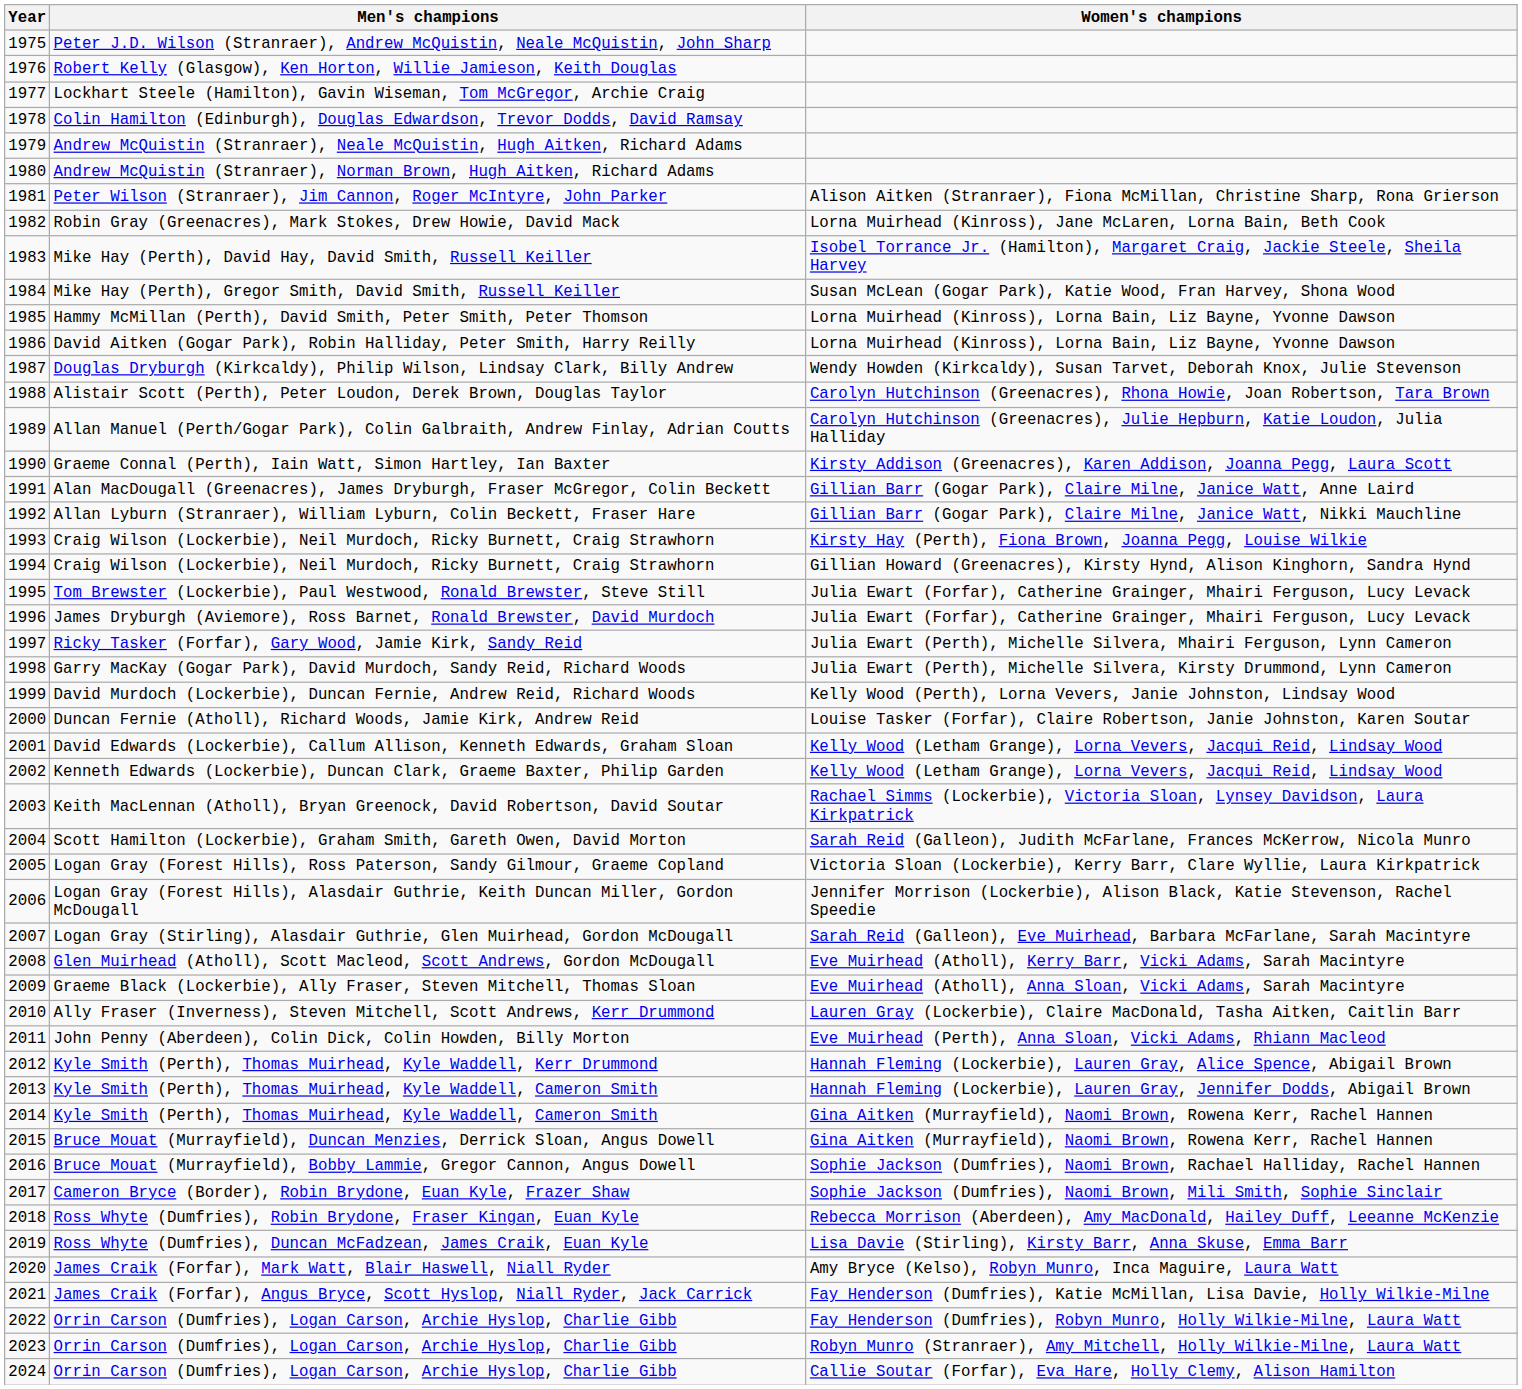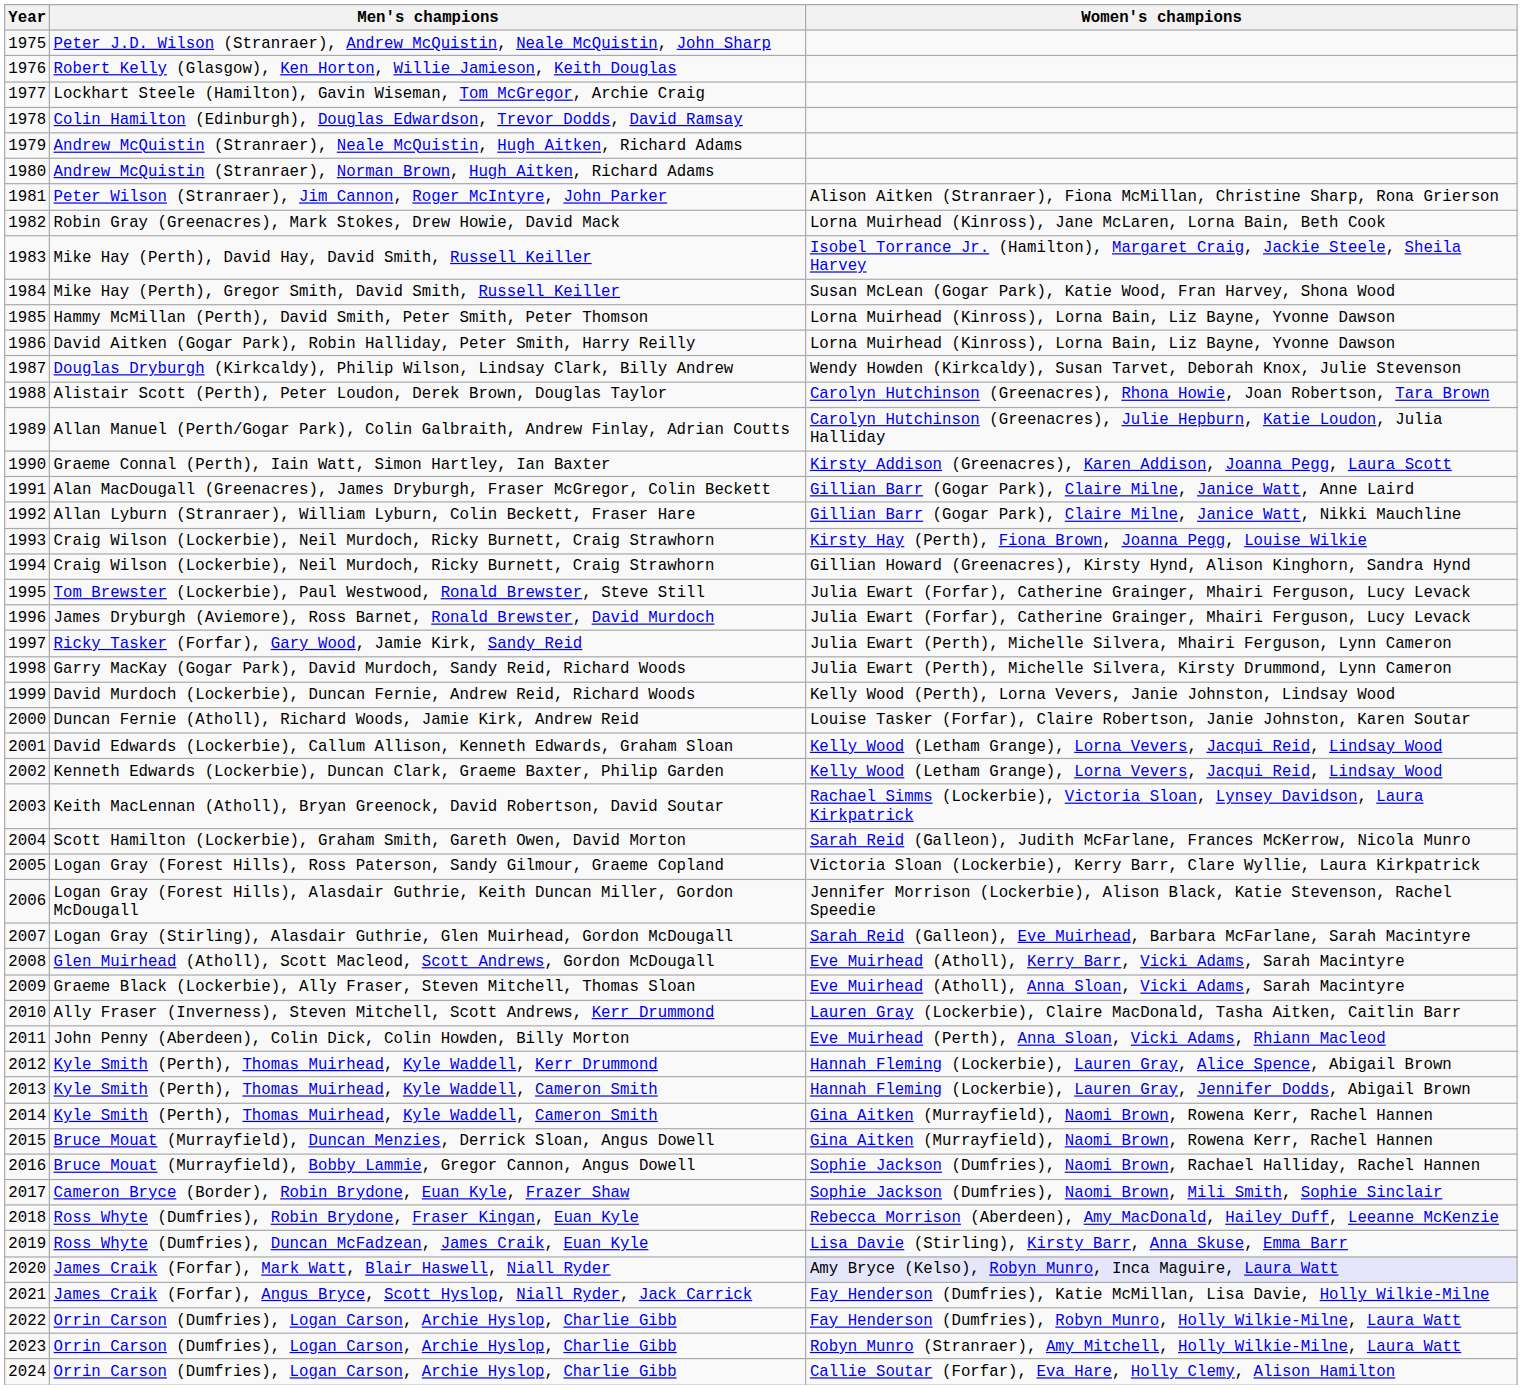(1074, 1269) no background -> (1074, 1269) lavender background
